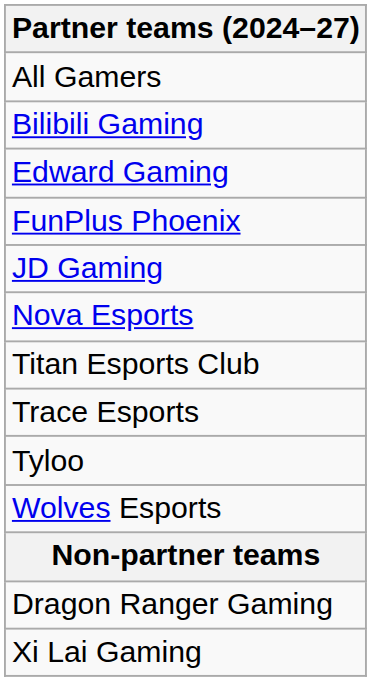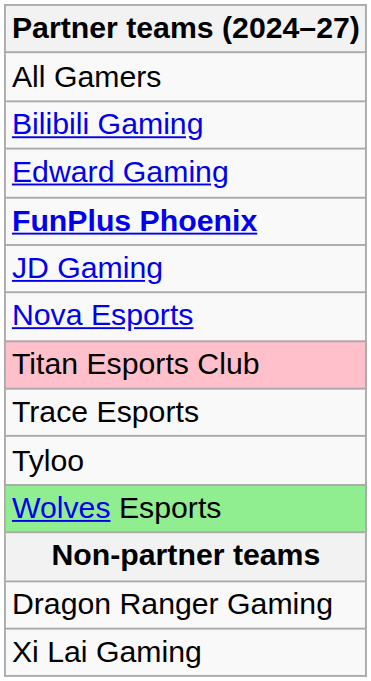(126, 220) normal -> (135, 220) bold
(136, 364) no background -> (136, 364) pink background
(117, 508) no background -> (117, 508) lightgreen background
